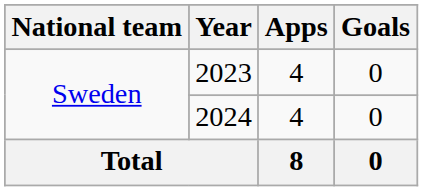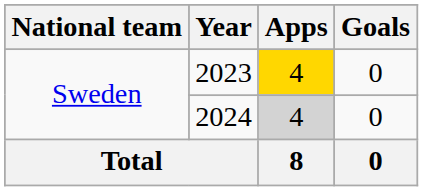(296, 71) no background -> (296, 71) gold background
(296, 116) no background -> (296, 116) lightgrey background
